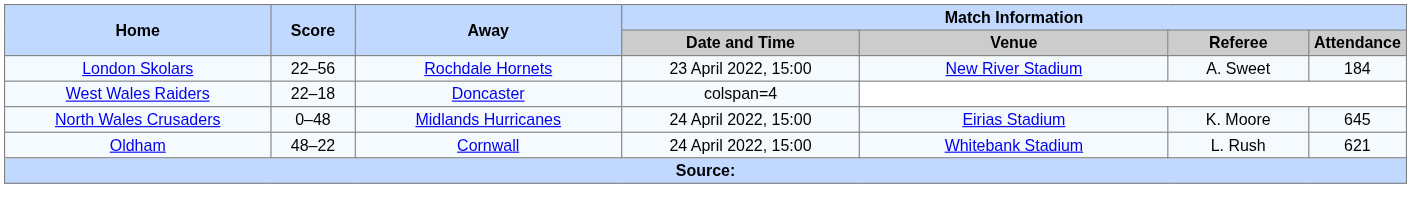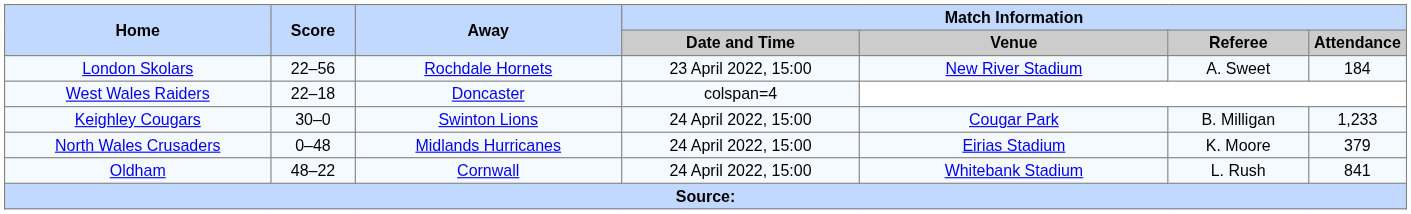+ row: (138, 119)
(1357, 119) 645 -> (1357, 145) 379
(1357, 145) 621 -> (1357, 170) 841
